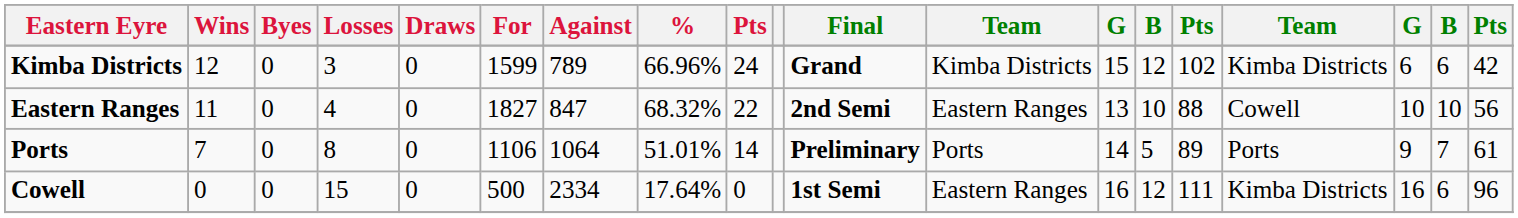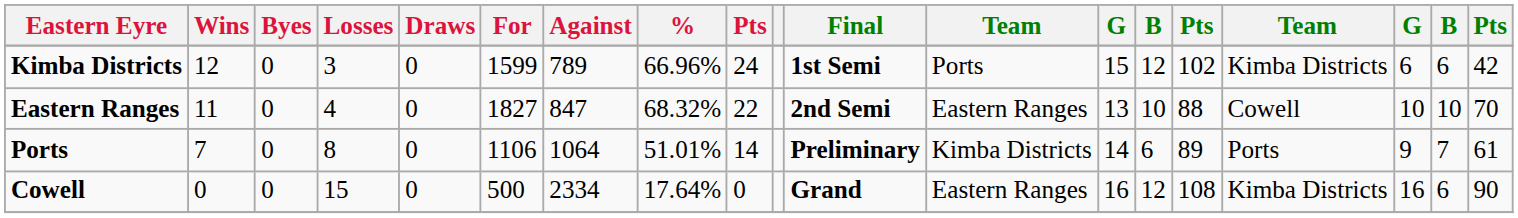(826, 66) Grand -> (836, 66) 1st Semi
(1012, 66) Kimba Districts -> (958, 66) Ports
(1486, 107) 56 -> (1486, 107) 70
(958, 149) Ports -> (1012, 149) Kimba Districts
(1147, 149) 5 -> (1147, 149) 6
(836, 190) 1st Semi -> (826, 190) Grand
(1196, 190) 111 -> (1197, 190) 108
(1486, 190) 96 -> (1486, 190) 90
